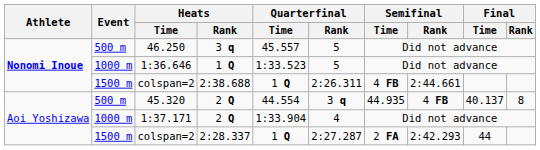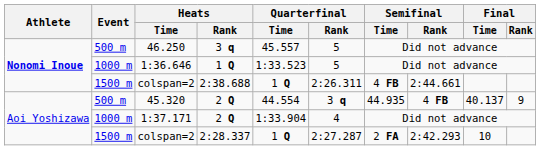(521, 100) 8 -> (521, 100) 9
(485, 136) 44 -> (485, 136) 10
